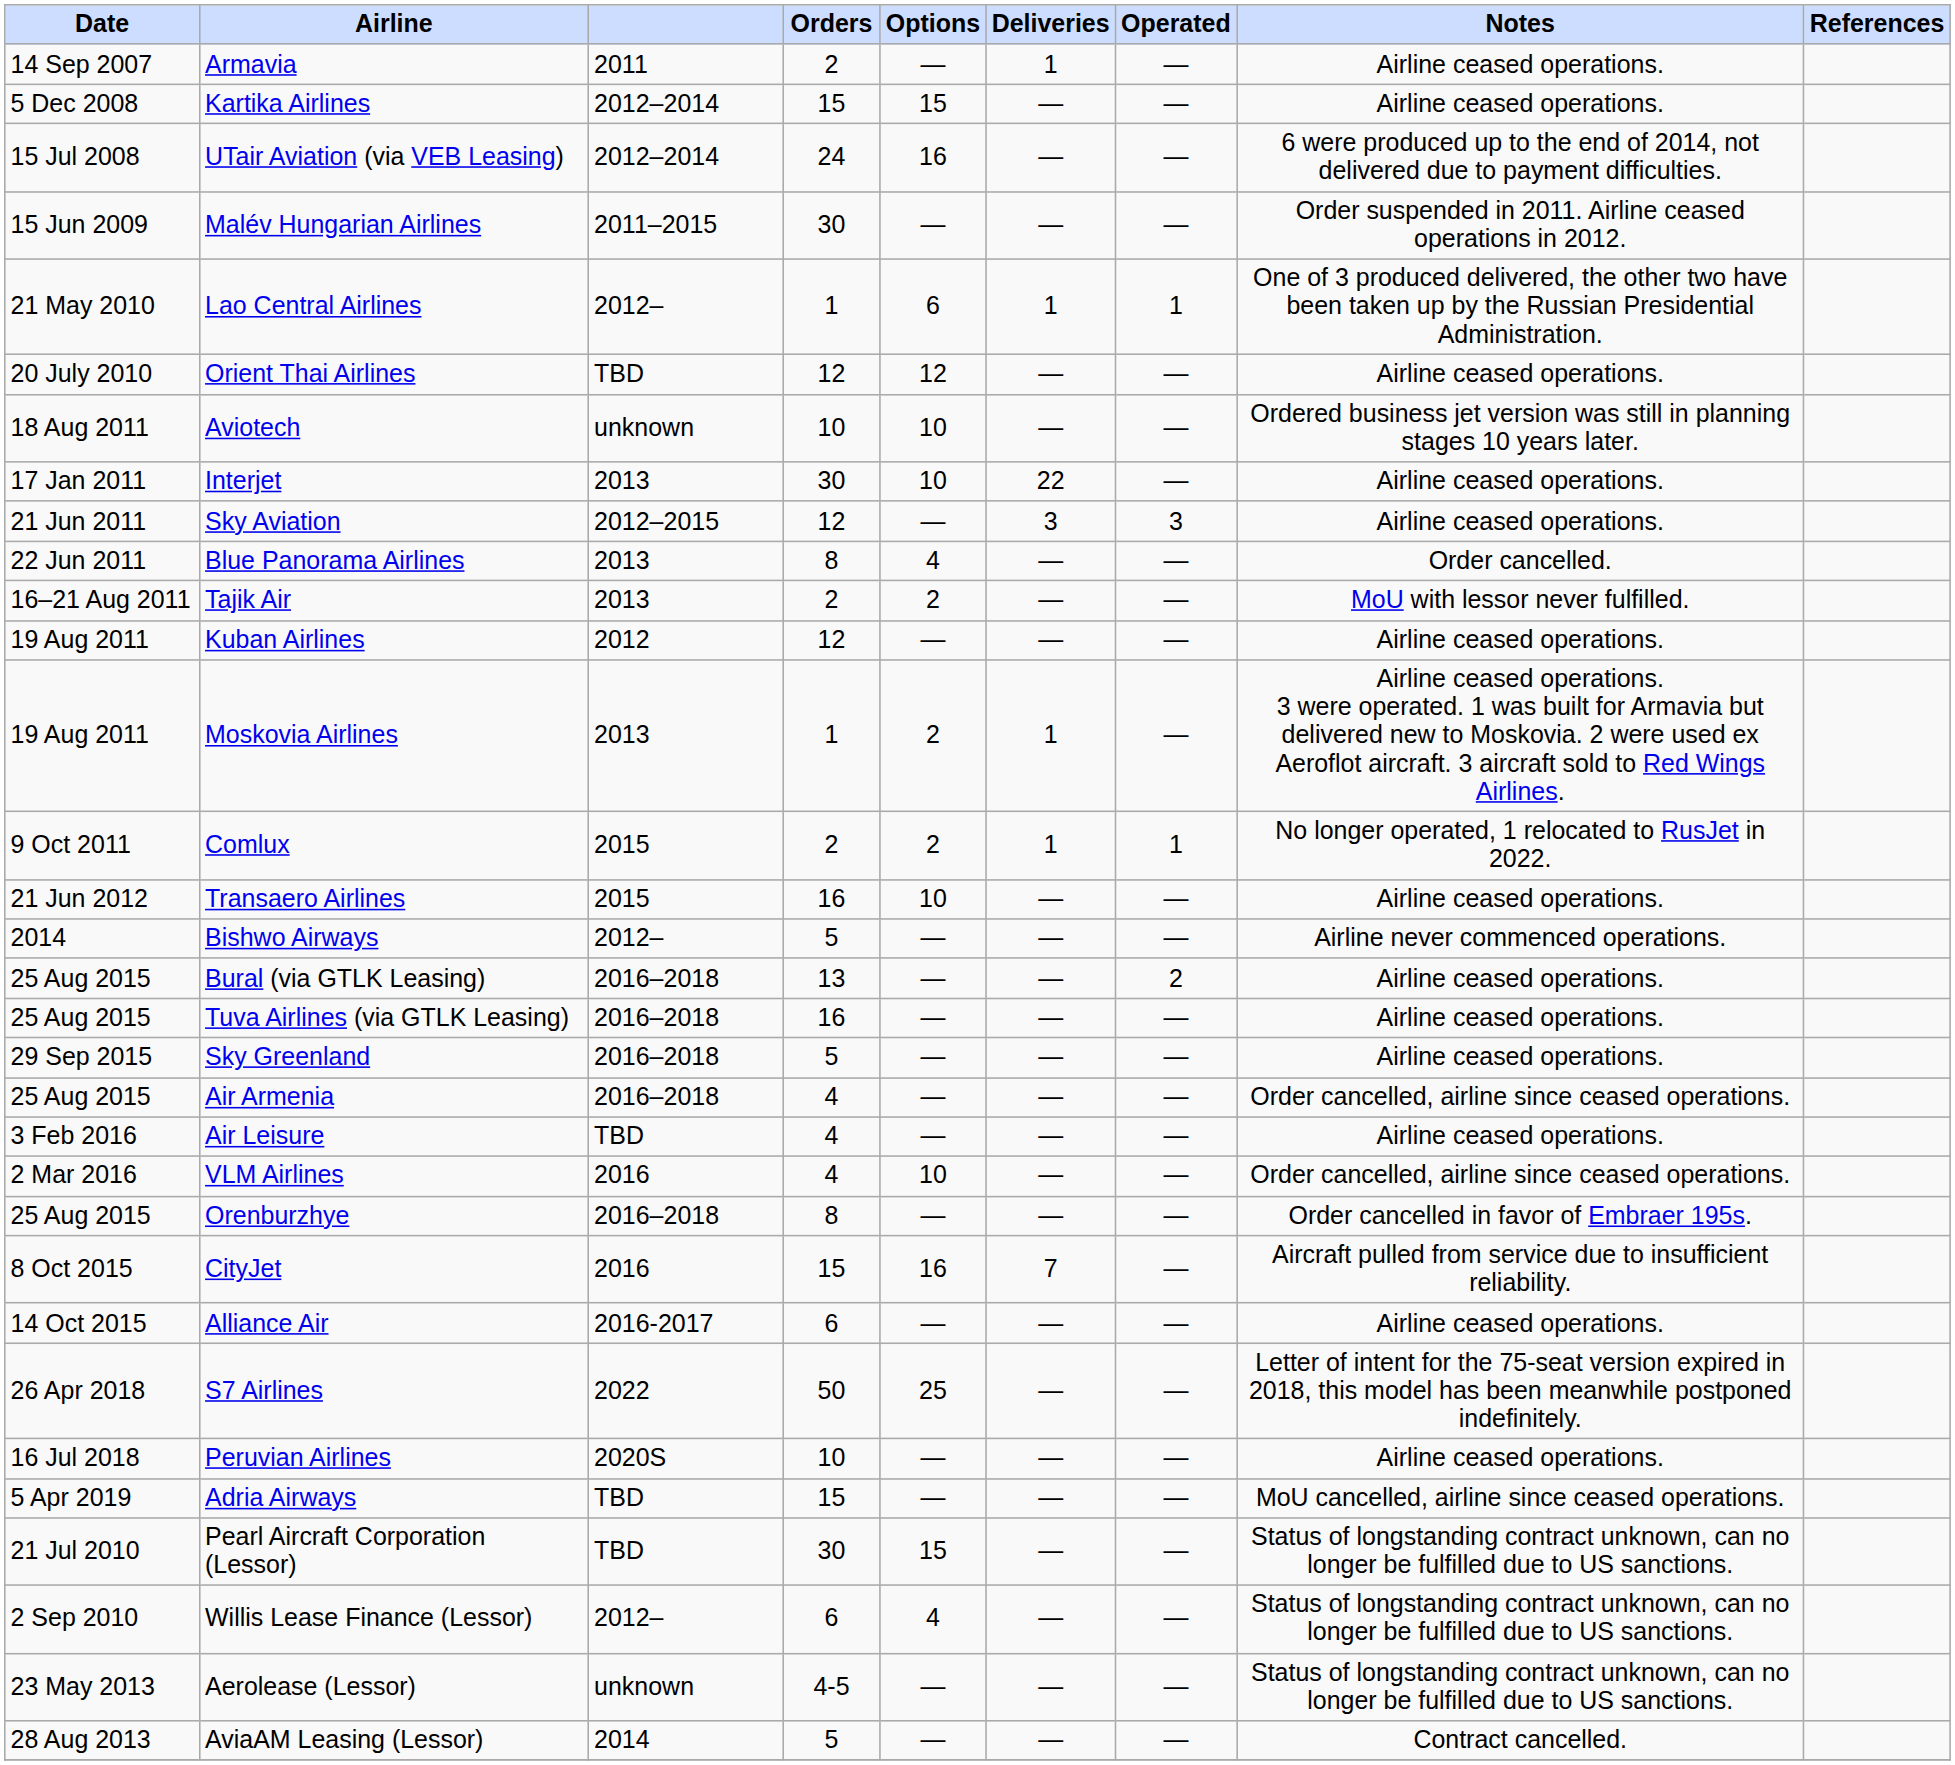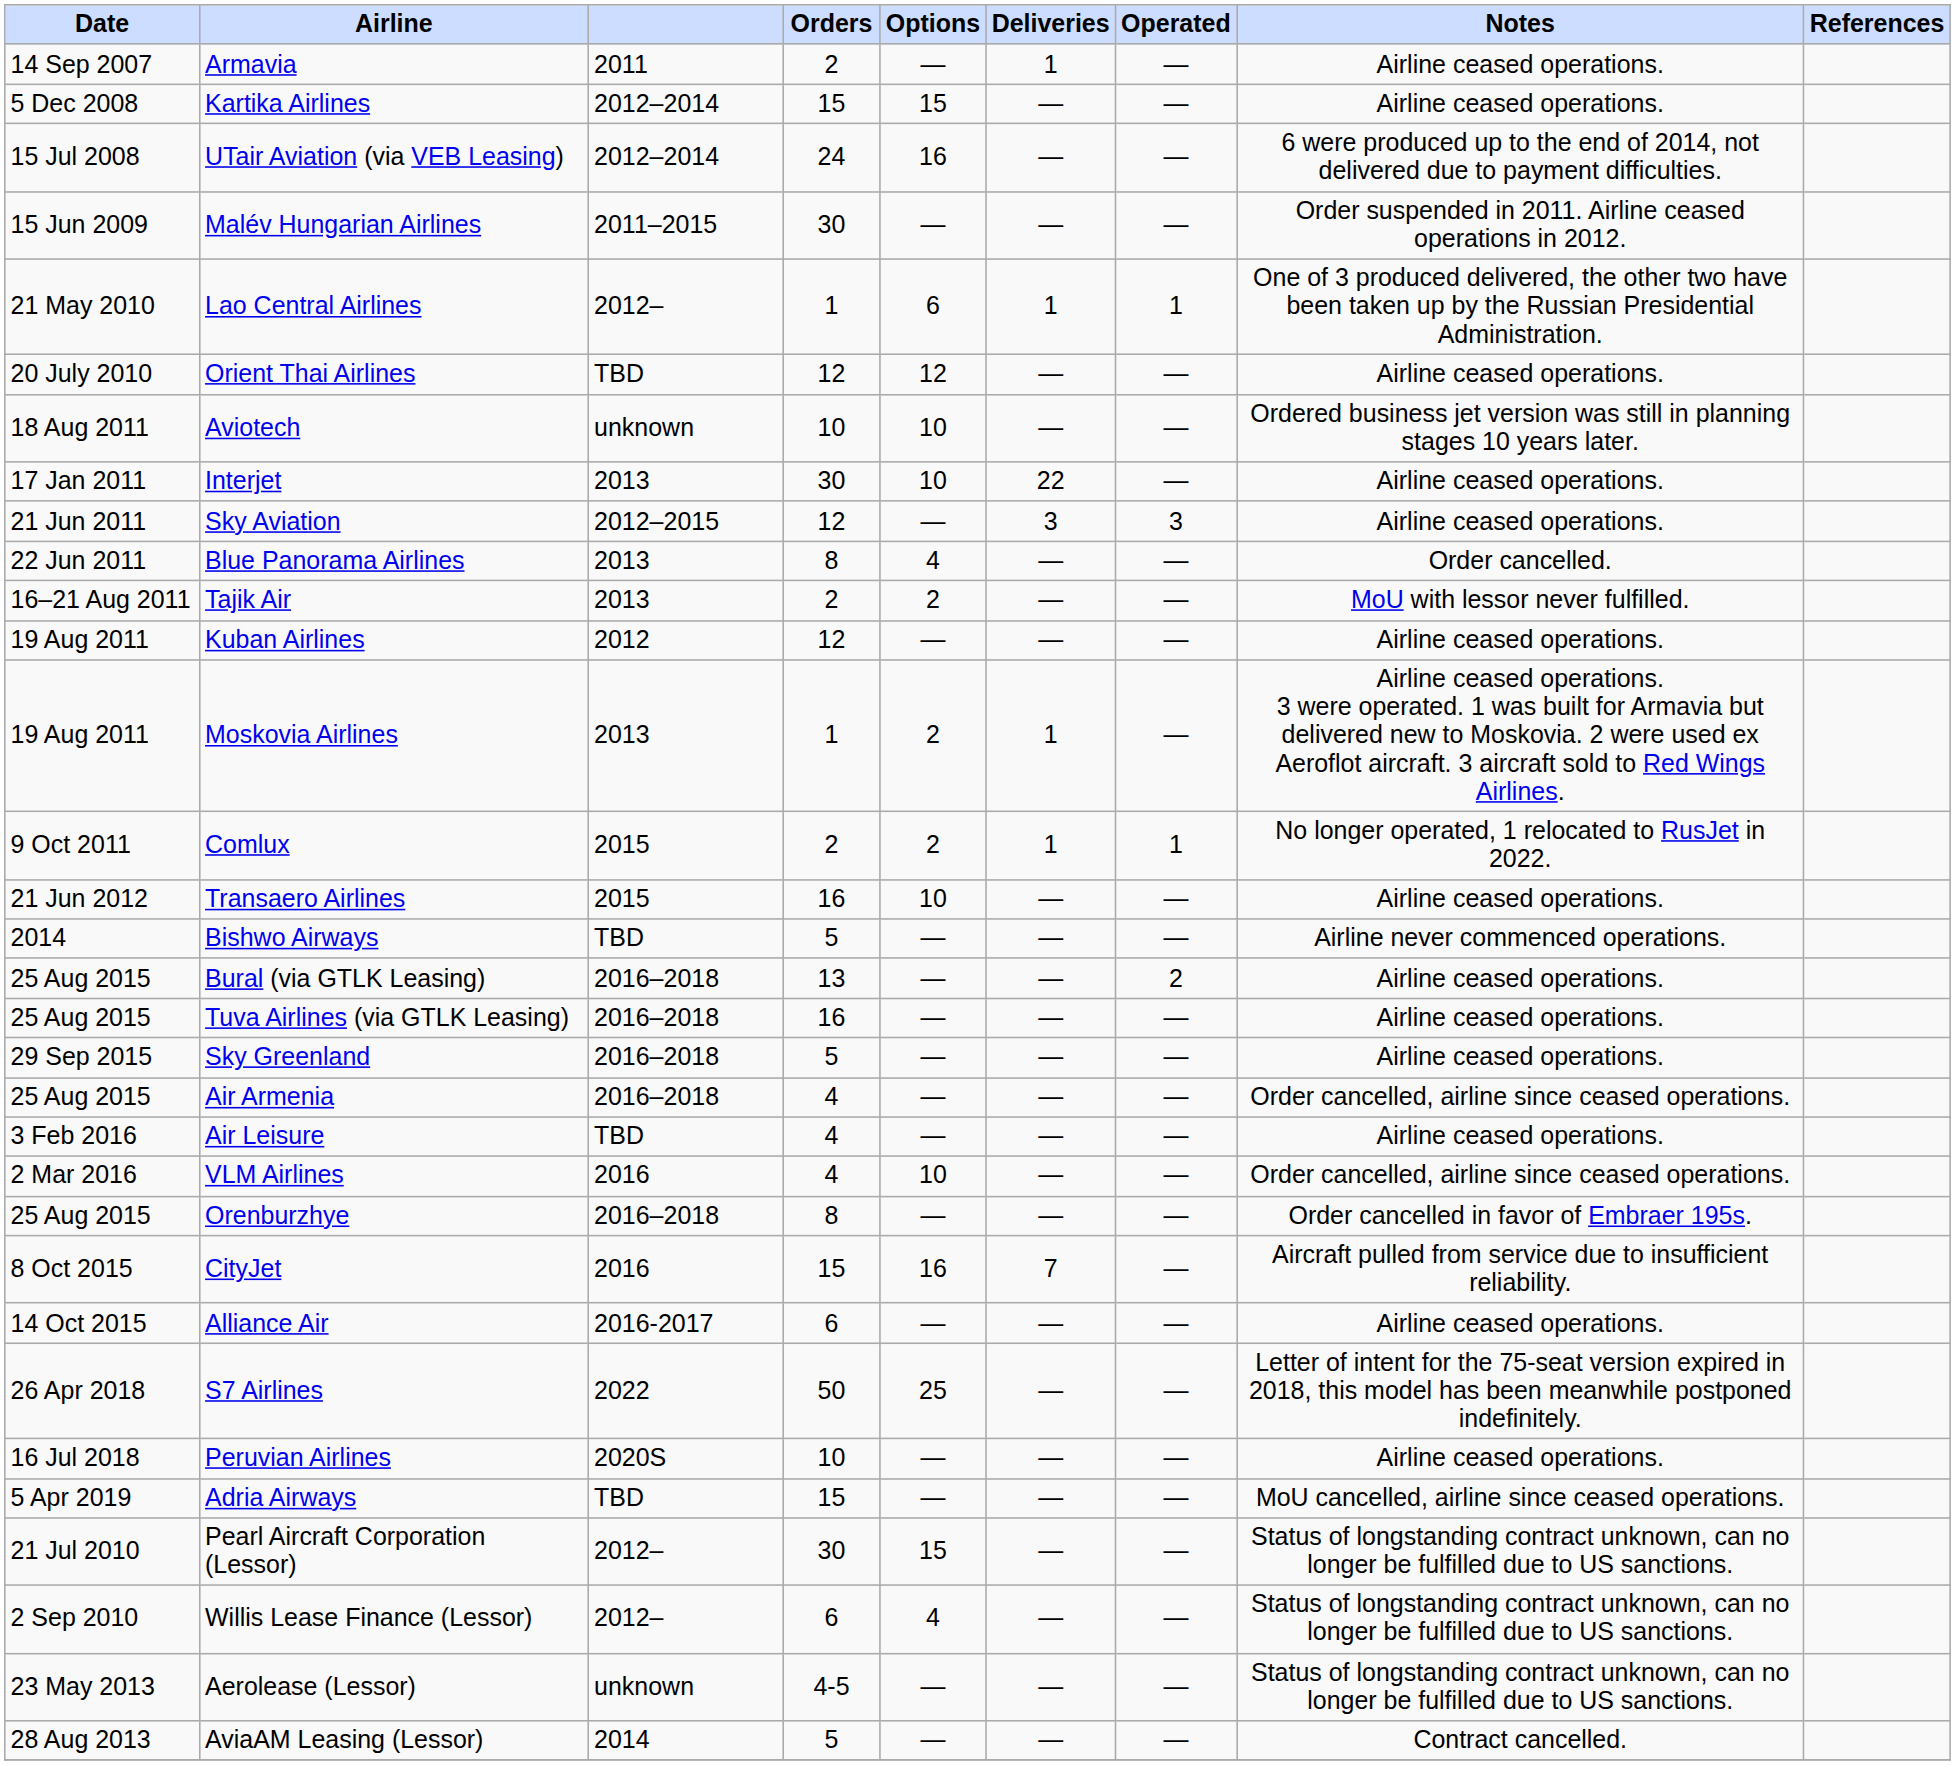(629, 938) 2012– -> (619, 938) TBD
(619, 1551) TBD -> (629, 1551) 2012–
